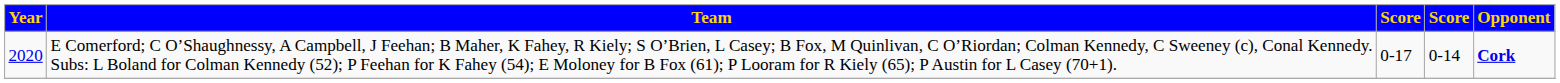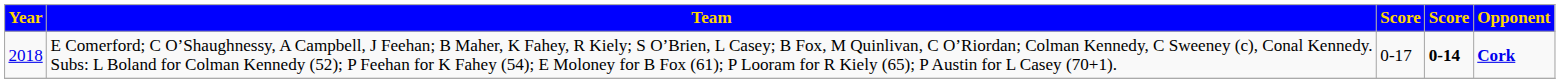(26, 54) 2020 -> (26, 54) 2018
(1444, 54) normal -> (1444, 54) bold
